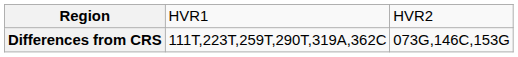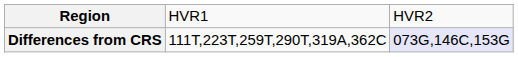(452, 39) no background -> (452, 39) lavender background
